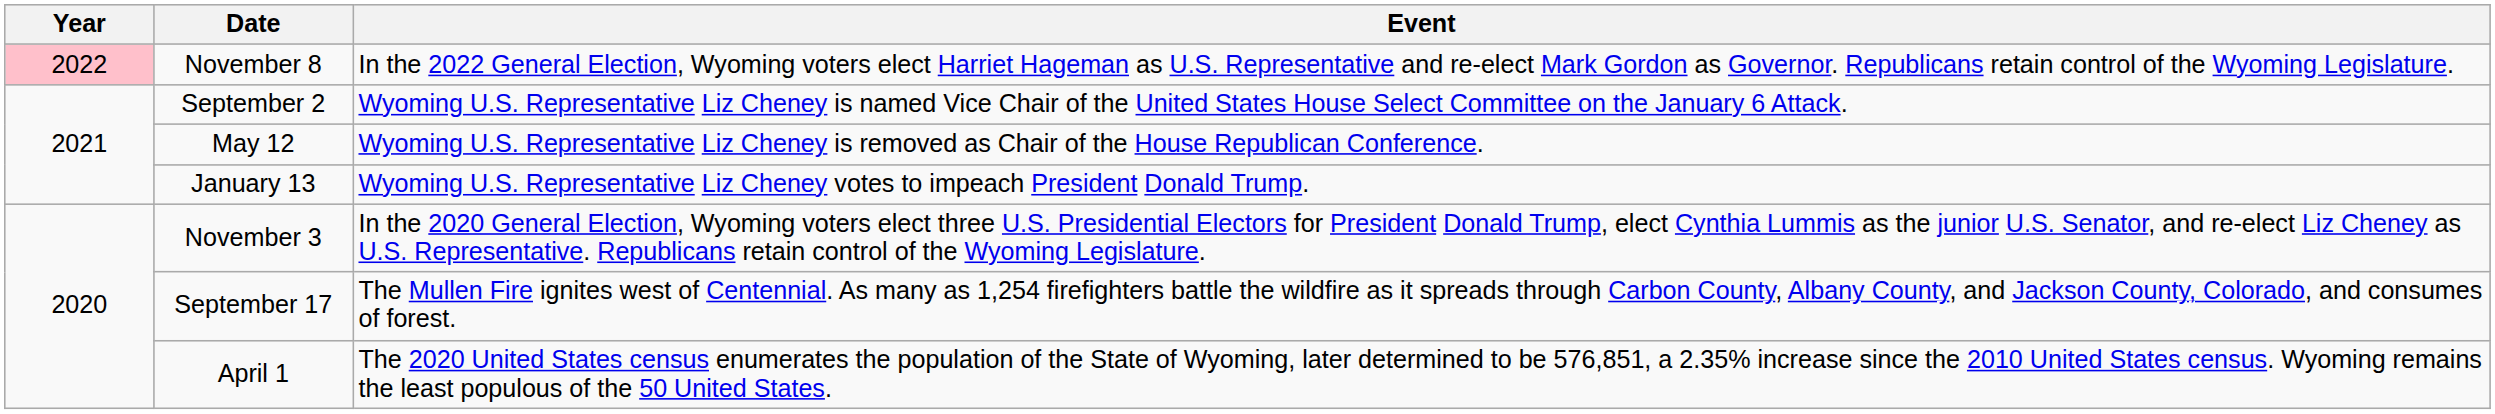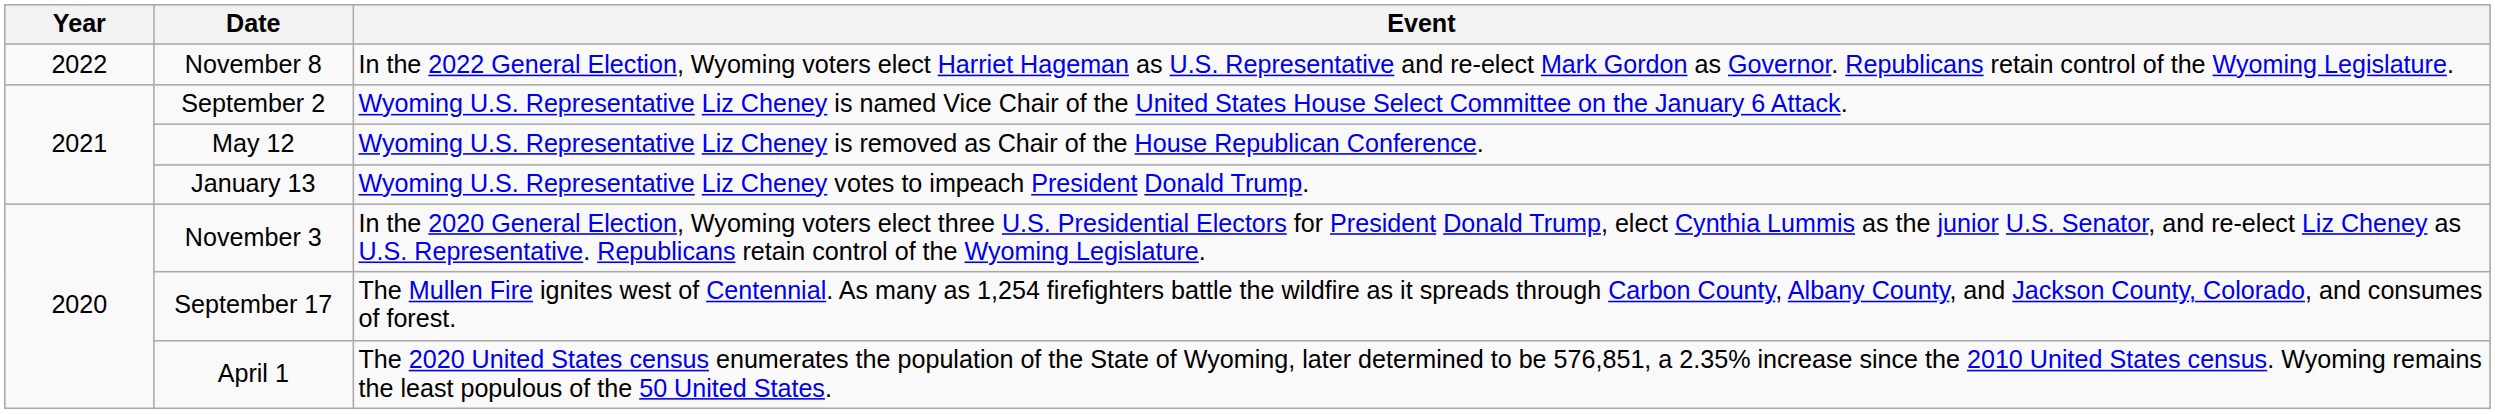(79, 64) pink background -> (79, 64) no background
